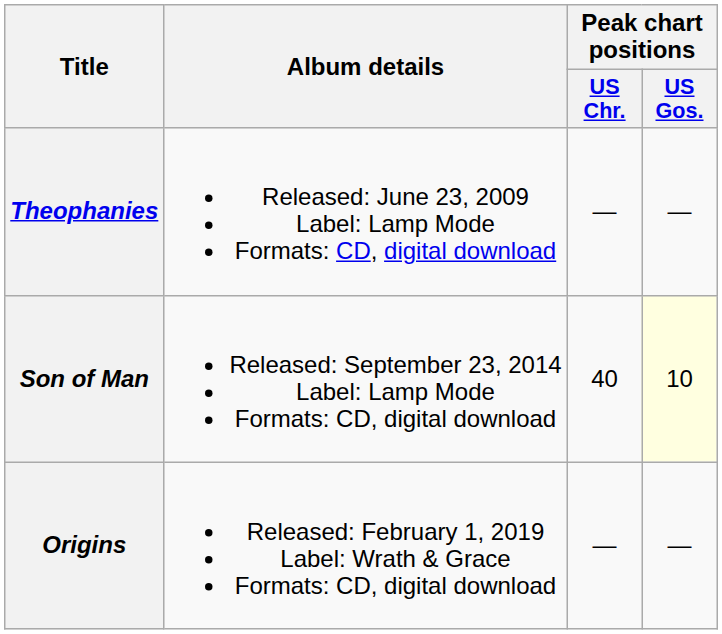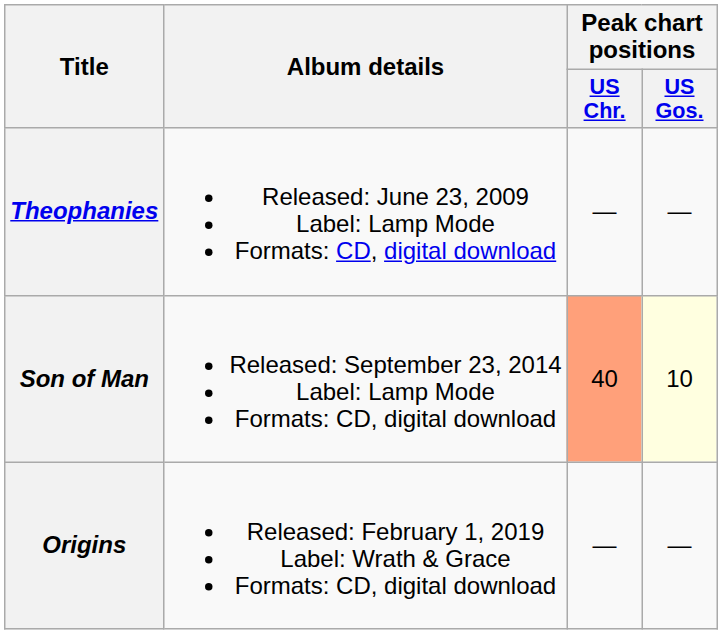(605, 378) no background -> (605, 378) lightsalmon background
